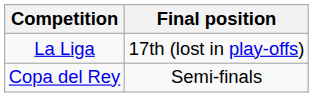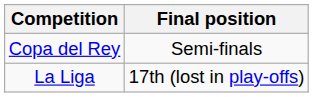rows swapped: (65, 48) <-> (65, 77)
